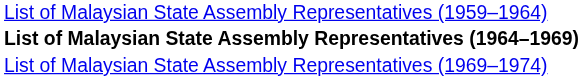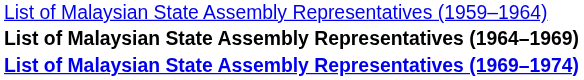(276, 65) normal -> (292, 65) bold
